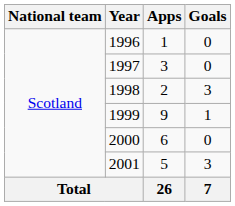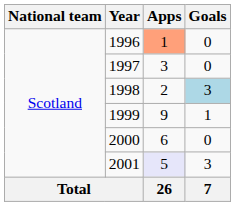(164, 41) no background -> (164, 41) lightsalmon background
(208, 90) no background -> (208, 90) lightblue background
(164, 164) no background -> (164, 164) lavender background
